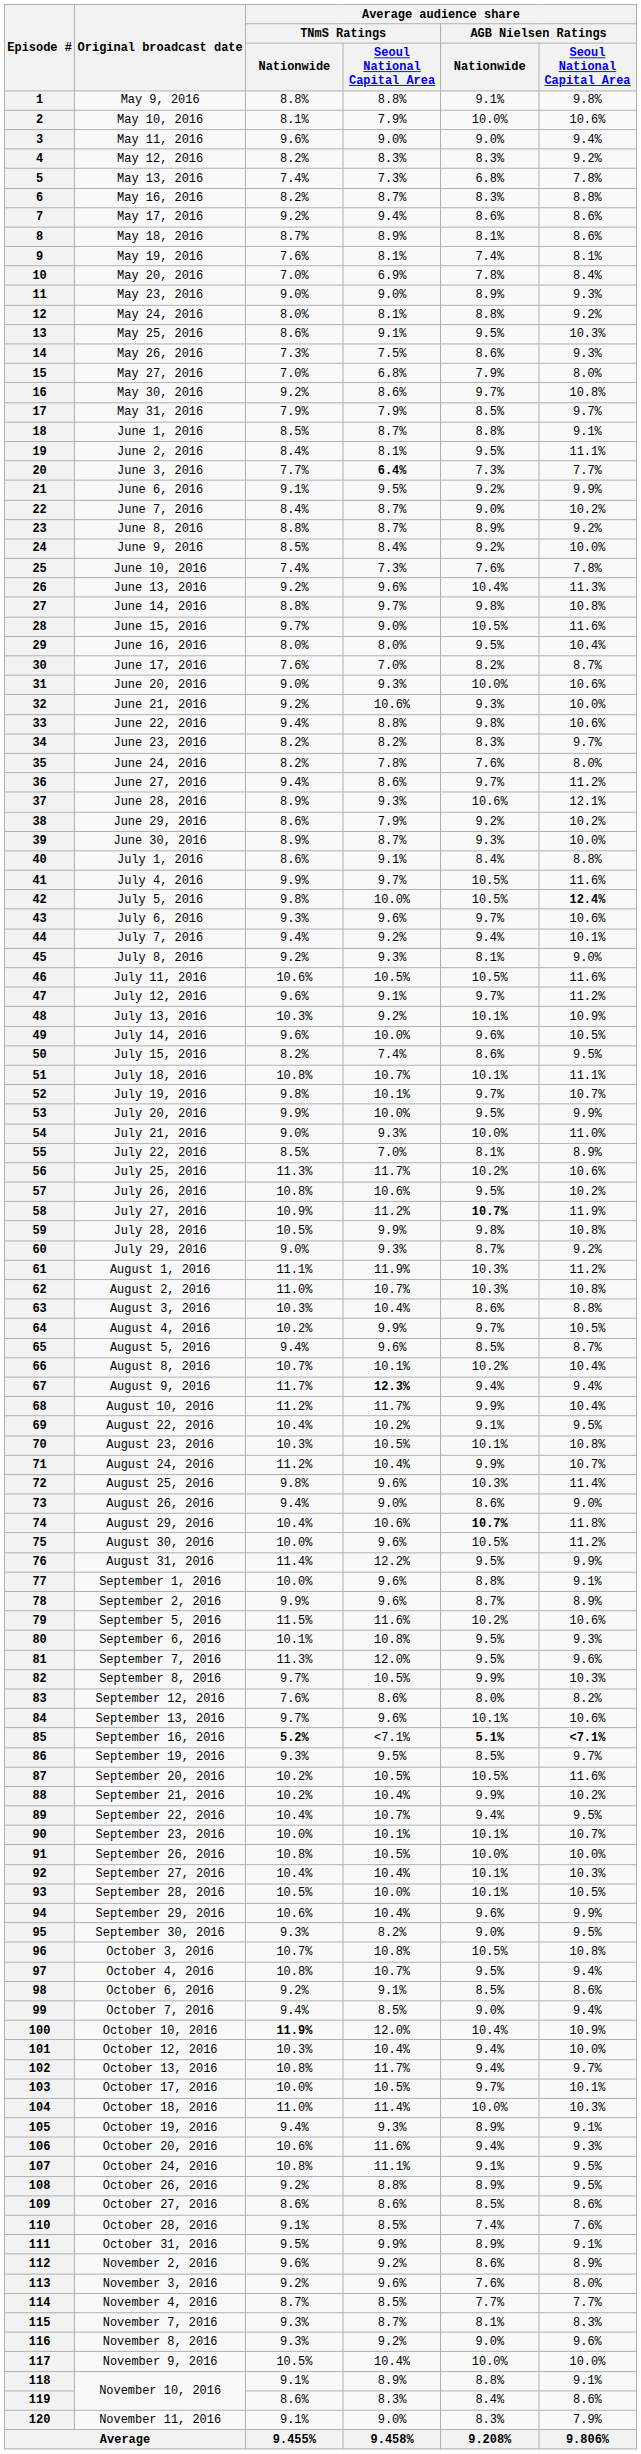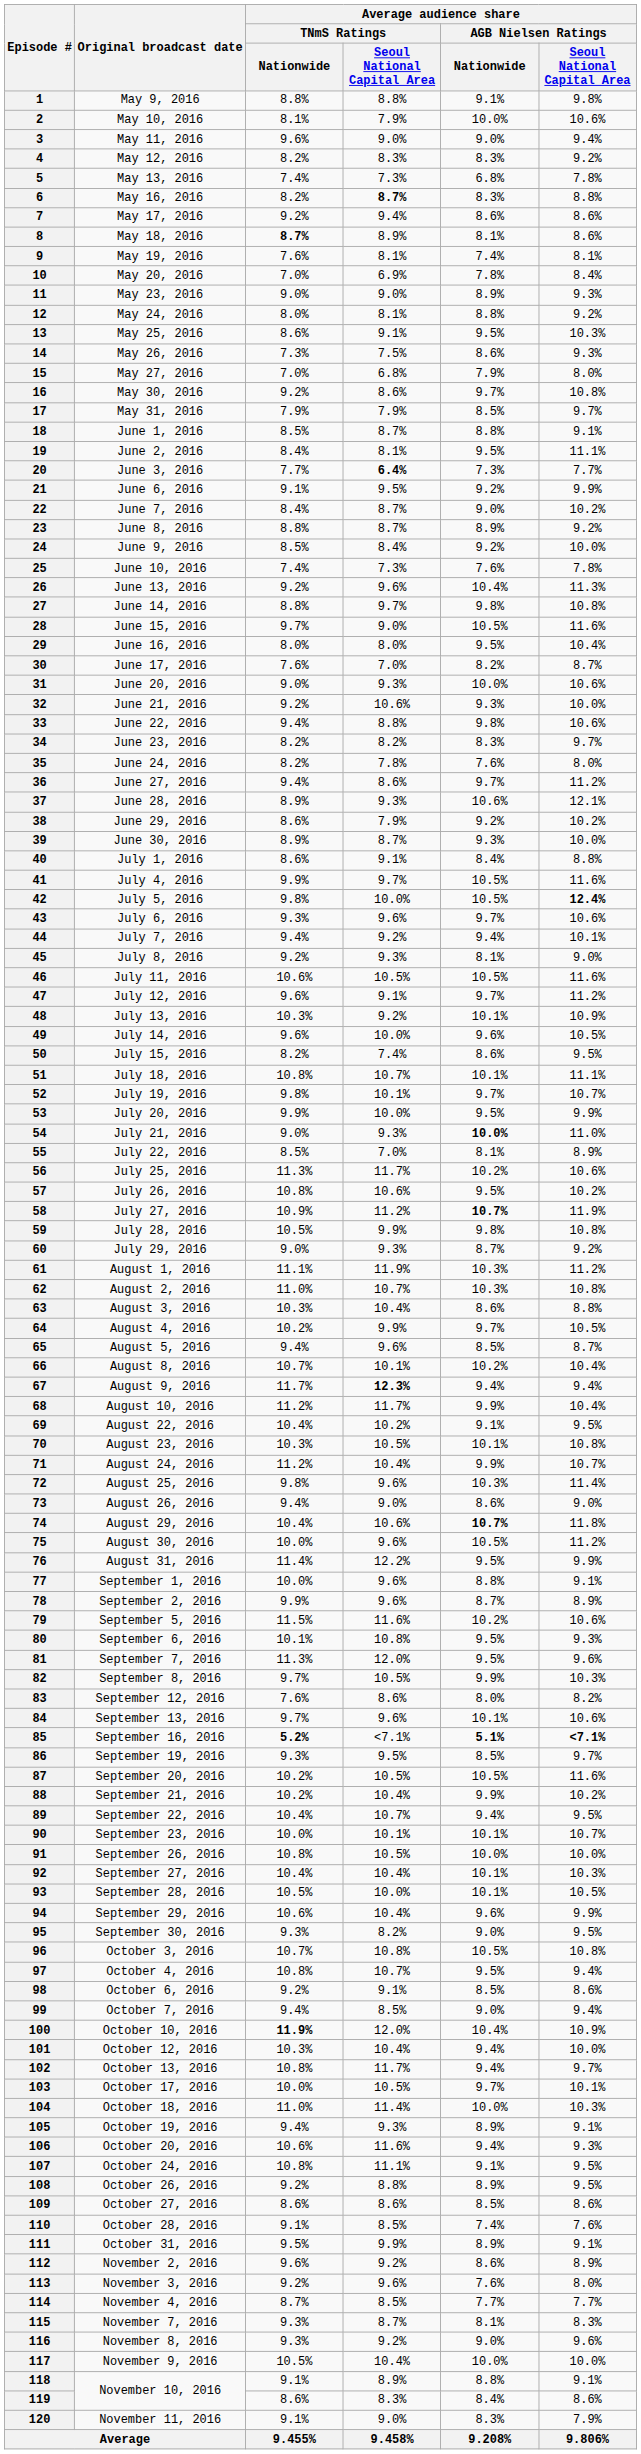(392, 198) normal -> (392, 198) bold
(294, 237) normal -> (294, 237) bold
(490, 1133) normal -> (490, 1133) bold
